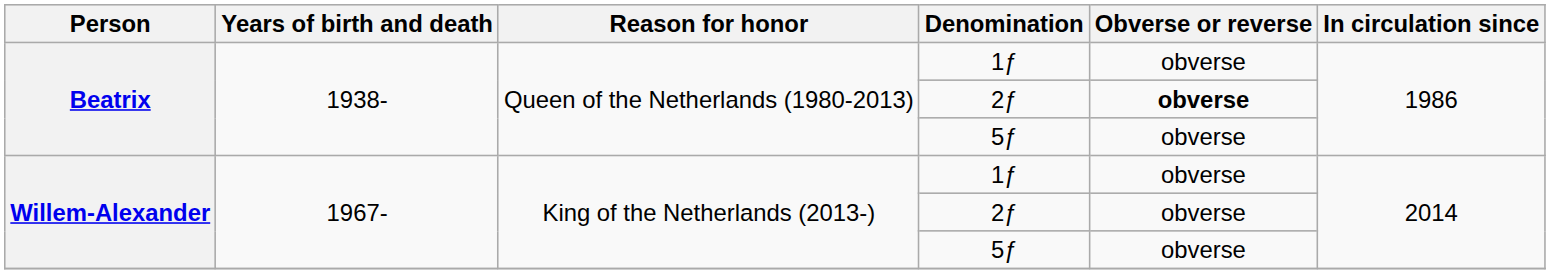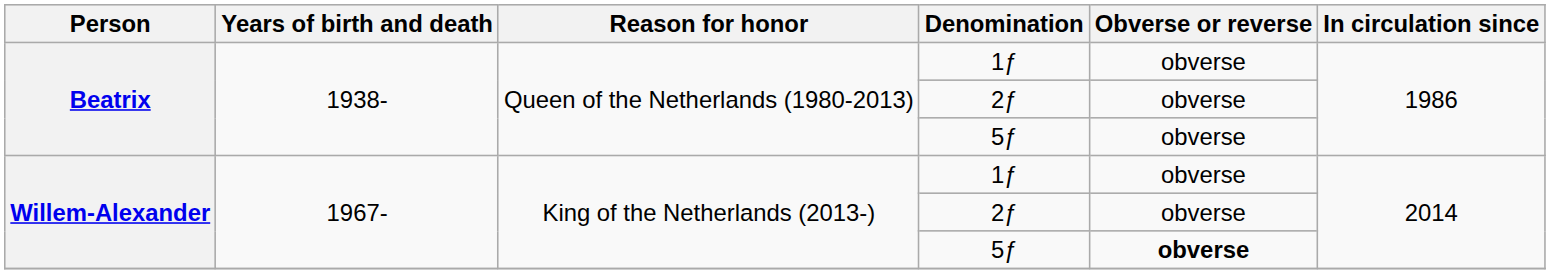(1203, 99) bold -> (1203, 99) normal
(1203, 251) normal -> (1203, 251) bold
